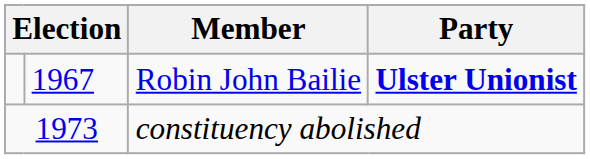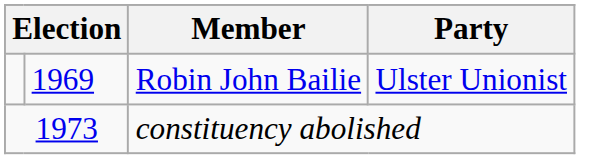(63, 78) 1967 -> (63, 78) 1969
(476, 78) bold -> (471, 78) normal
